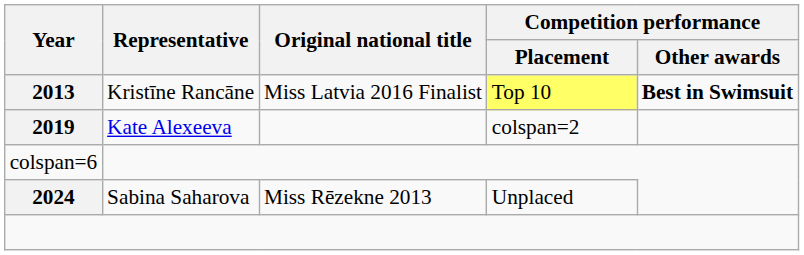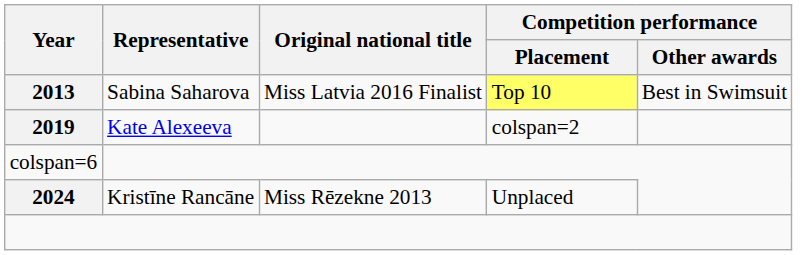(181, 92) Kristīne Rancāne -> (178, 92) Sabina Saharova
(717, 92) bold -> (714, 92) normal
(178, 197) Sabina Saharova -> (181, 197) Kristīne Rancāne
